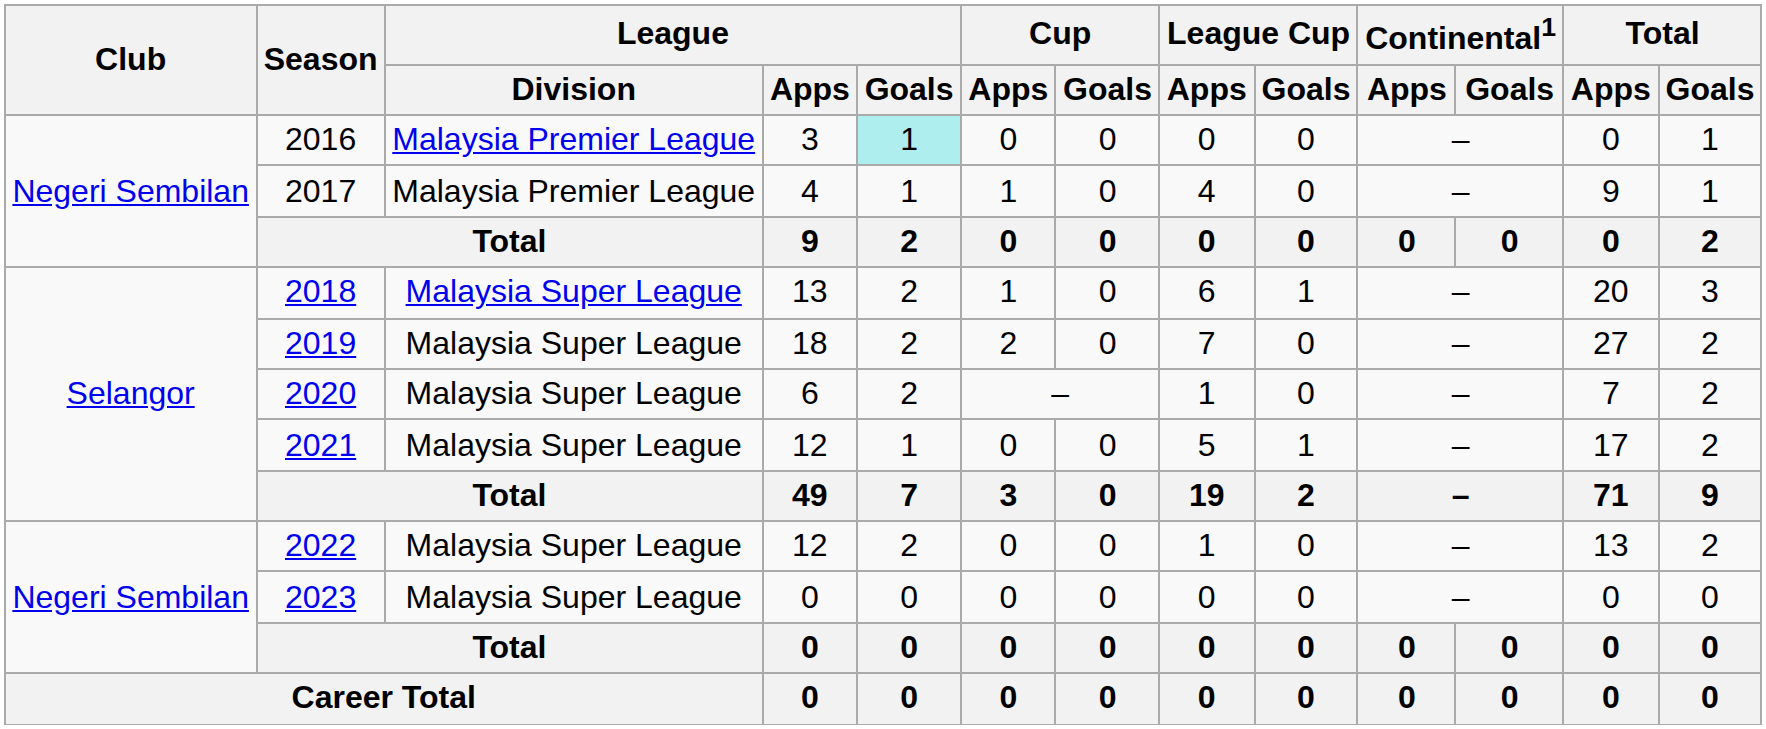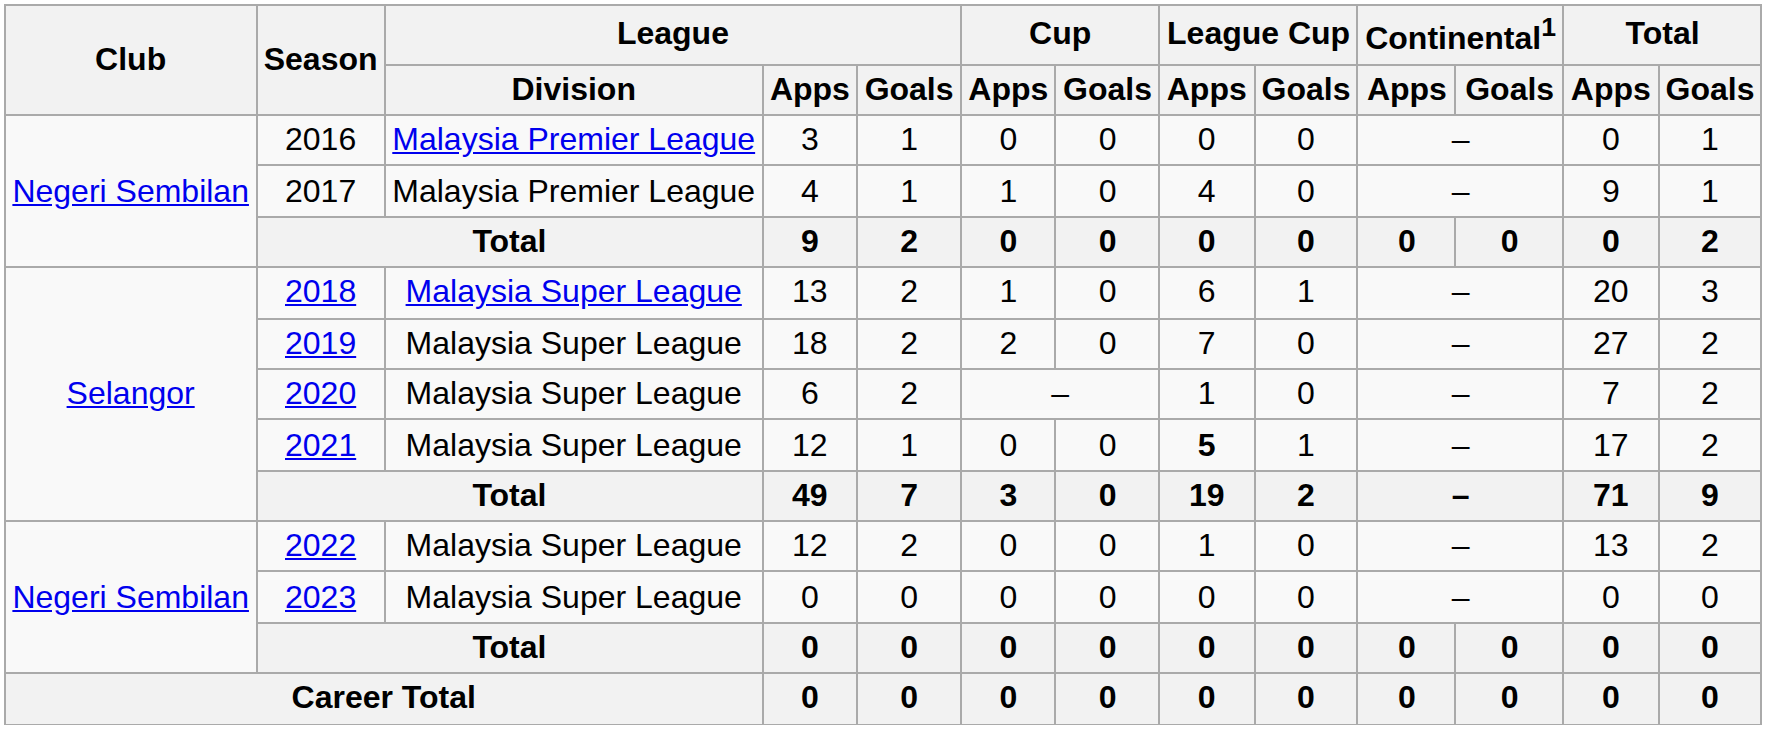(909, 140) paleturquoise background -> (909, 140) no background
(1207, 444) normal -> (1207, 444) bold
